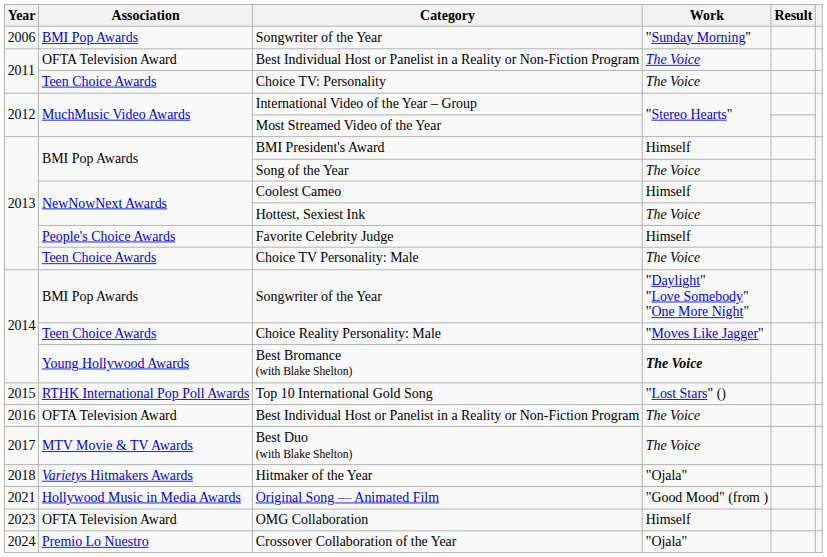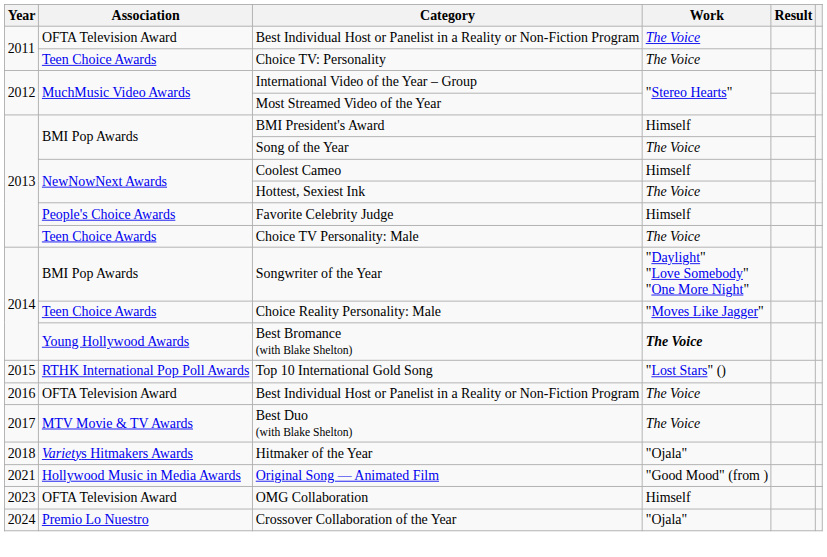- row: (22, 37)
